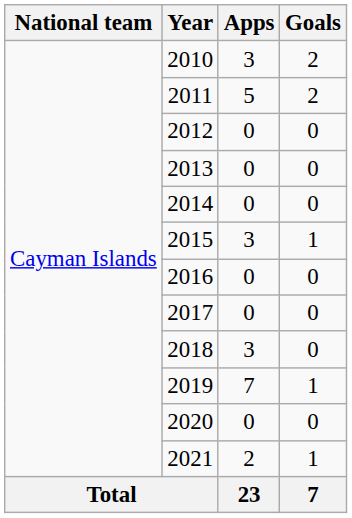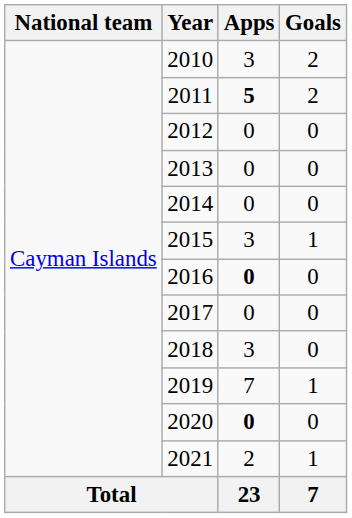(249, 95) normal -> (249, 95) bold
(249, 276) normal -> (249, 276) bold
(249, 421) normal -> (249, 421) bold
